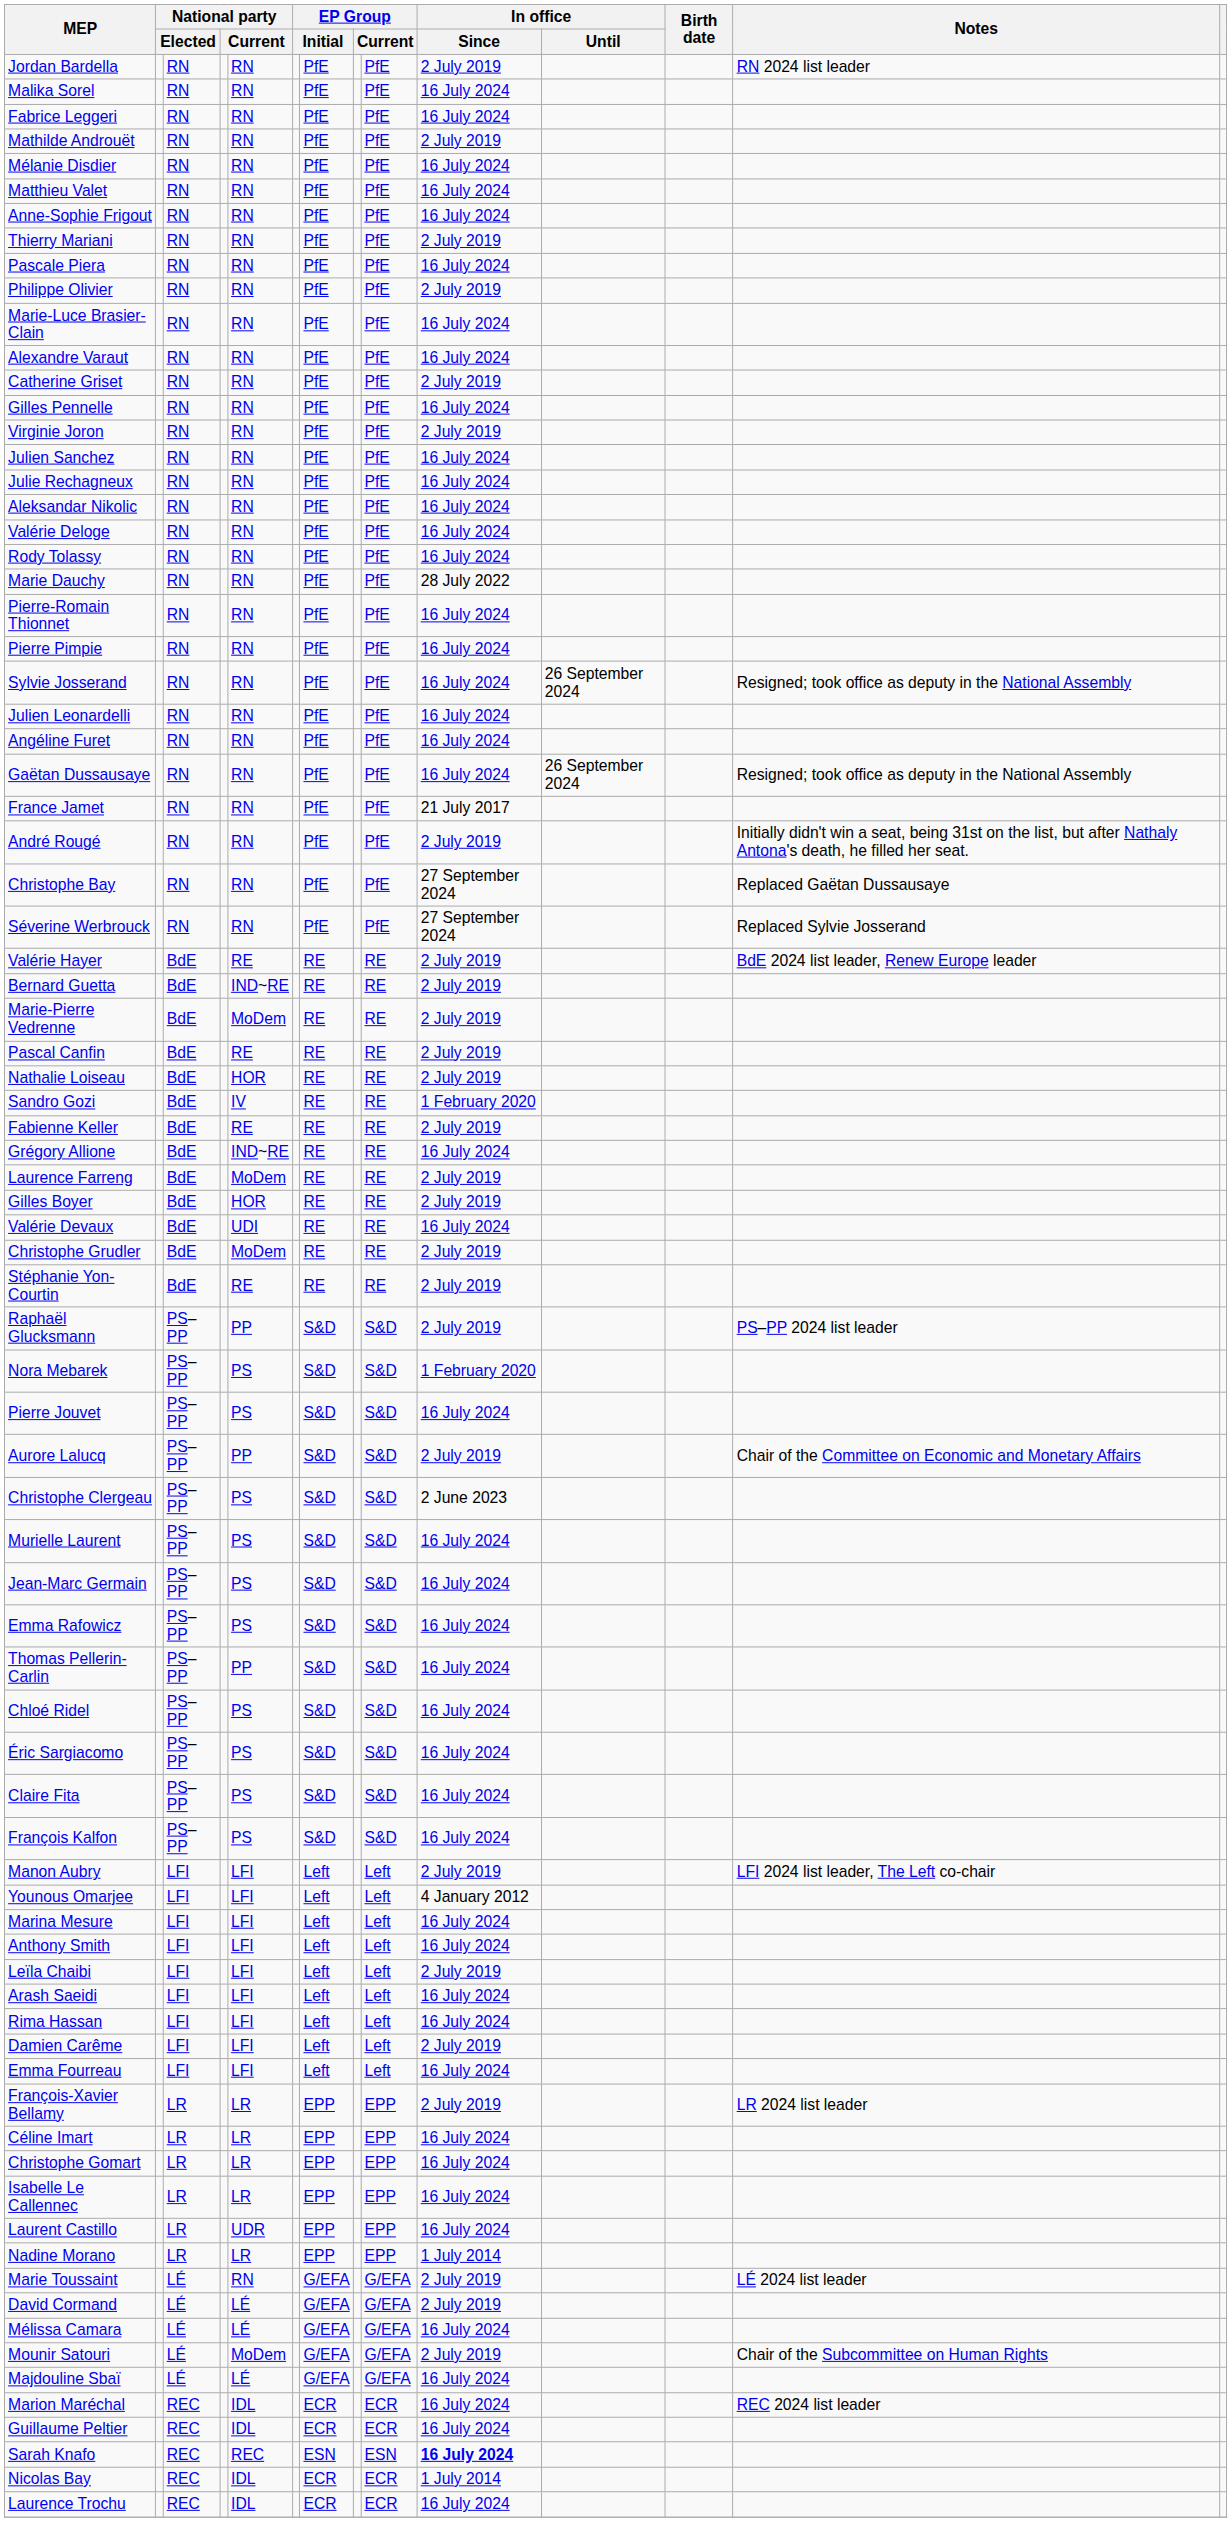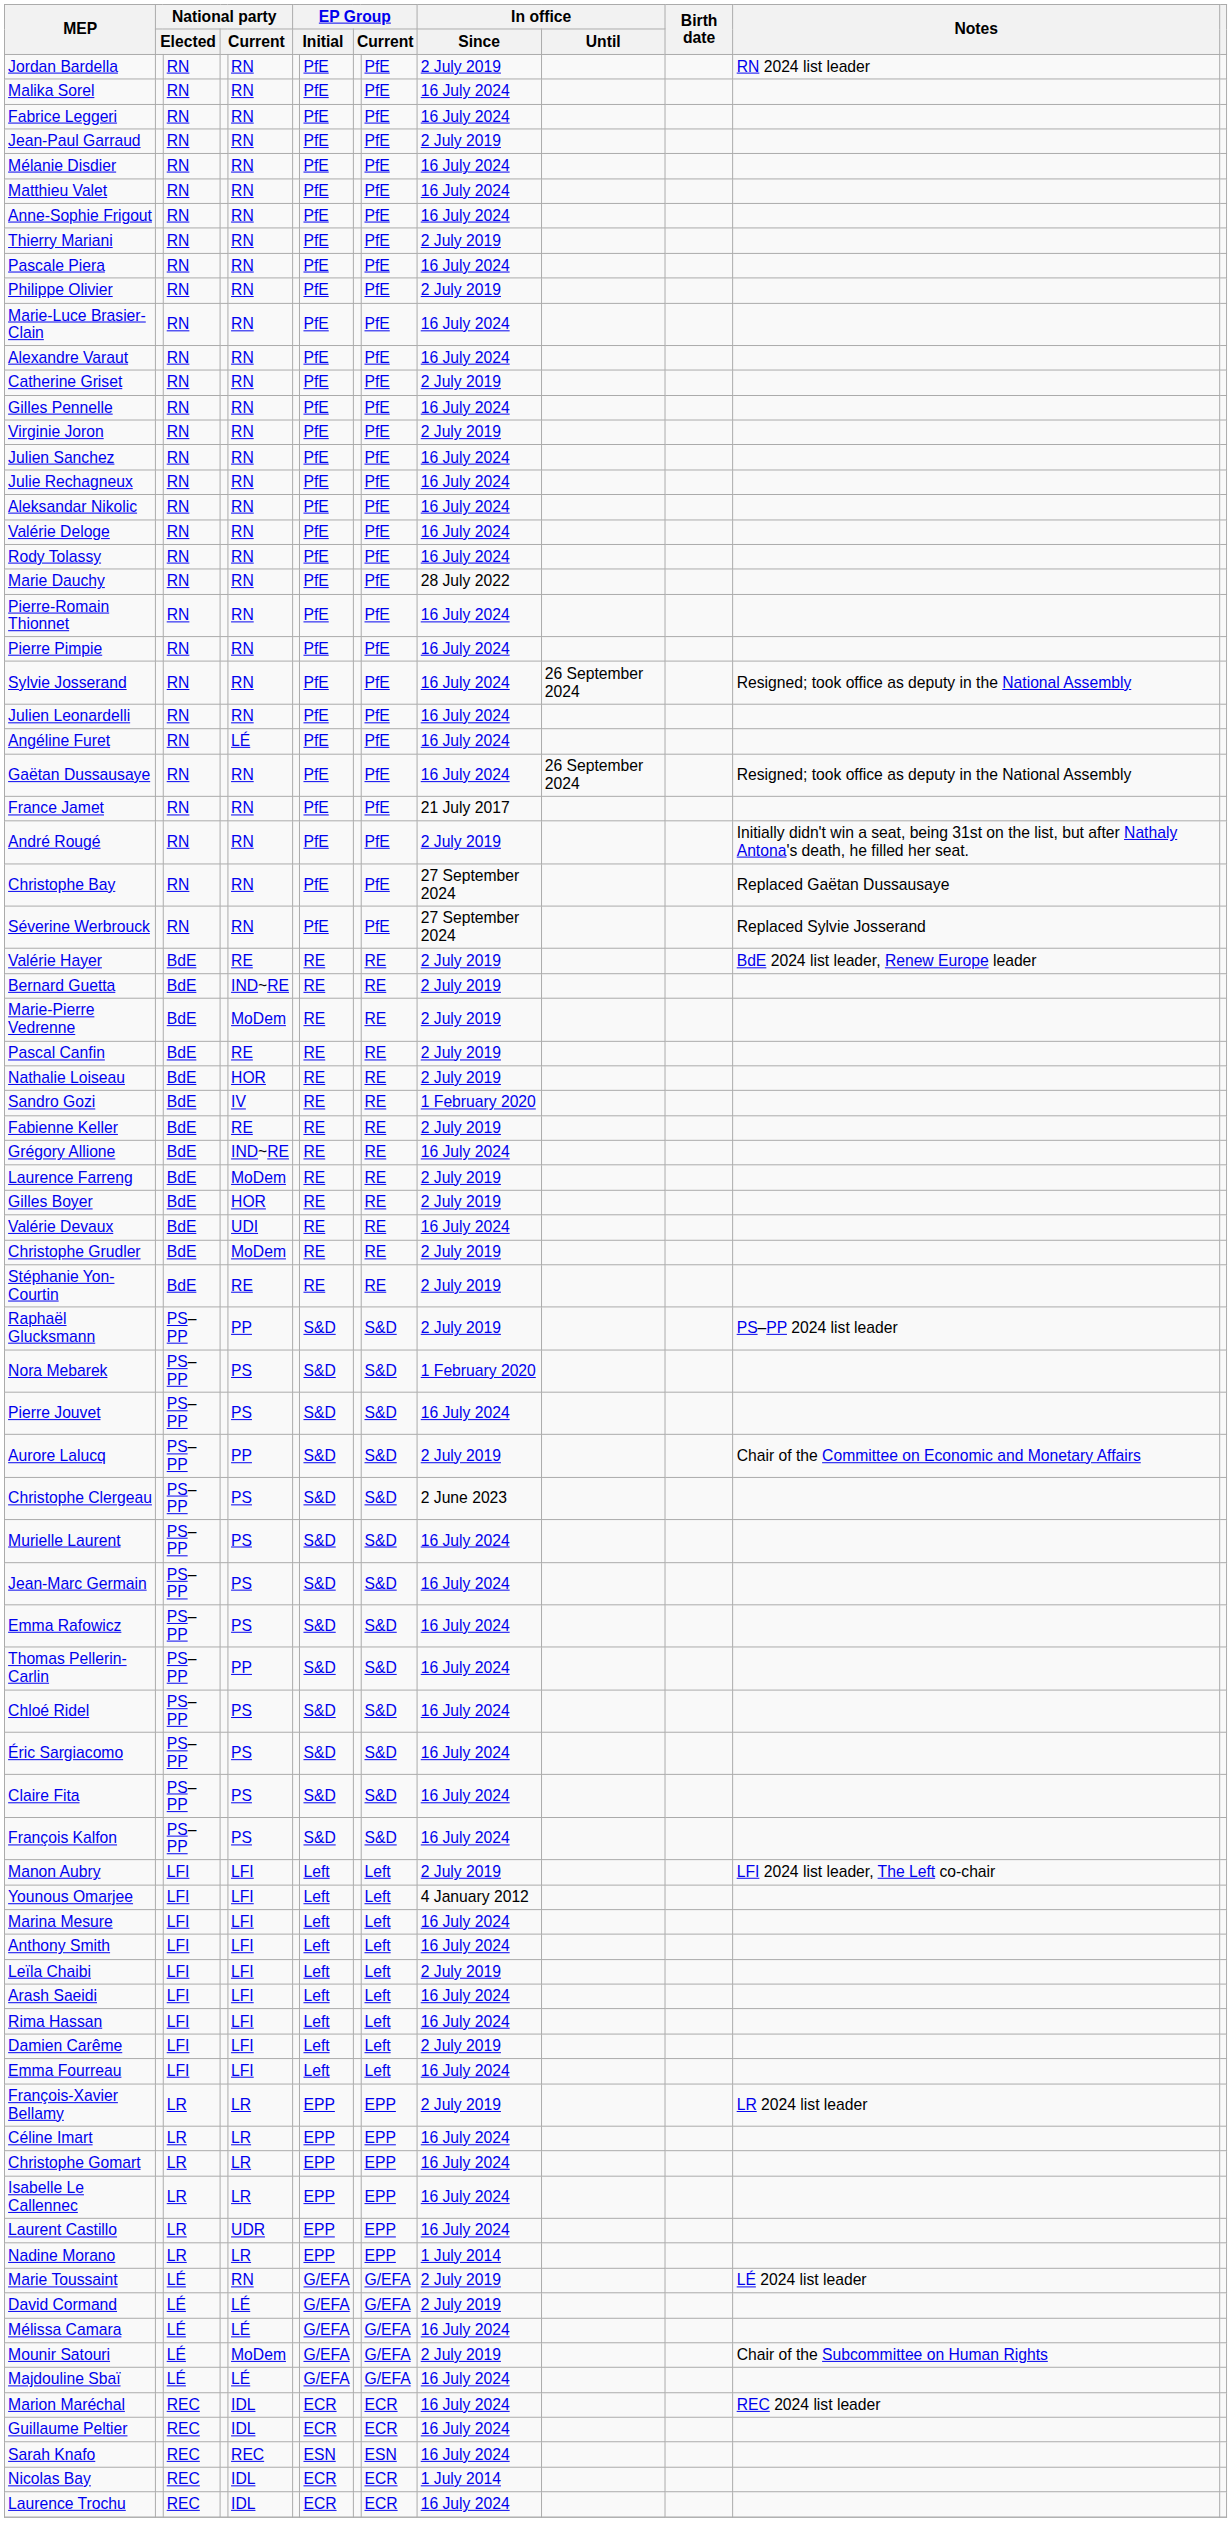- row: (71, 141)
+ row: (74, 141)
(242, 741) RN -> (241, 741) LÉ
(467, 2454) bold -> (465, 2454) normal
